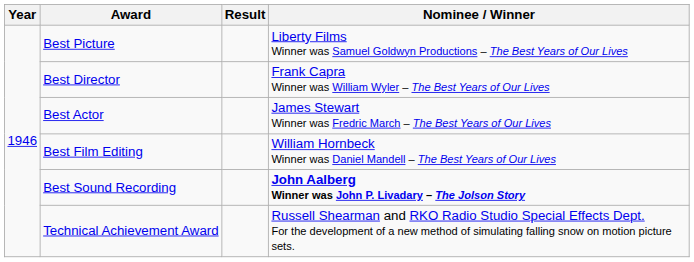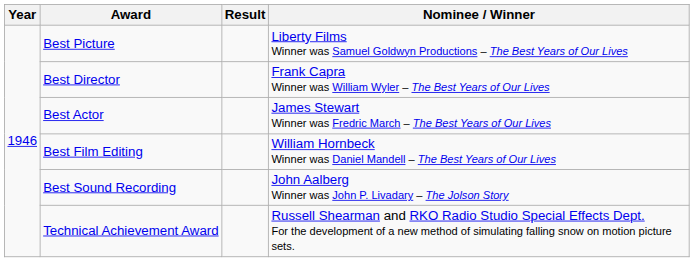(398, 187) bold -> (390, 187) normal
